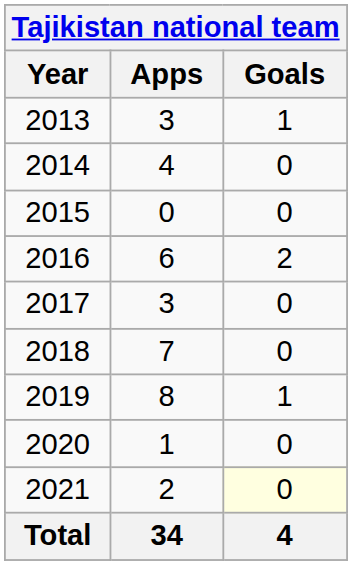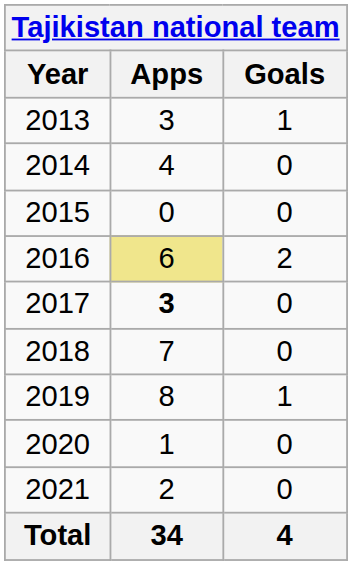(167, 258) no background -> (167, 258) khaki background
(167, 304) normal -> (167, 304) bold
(285, 489) lightyellow background -> (285, 489) no background
